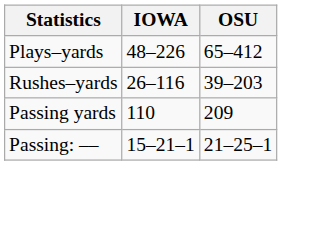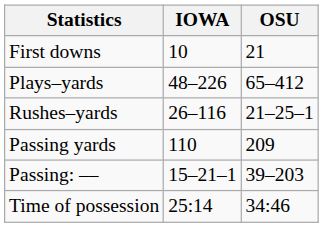+ row: (55, 51)
(233, 82) 39–203 -> (280, 113) 21–25–1
(238, 144) 21–25–1 -> (275, 175) 39–203
+ row: (84, 206)
